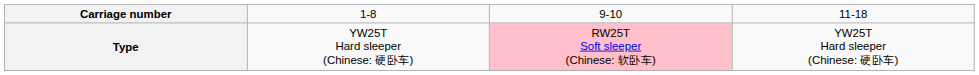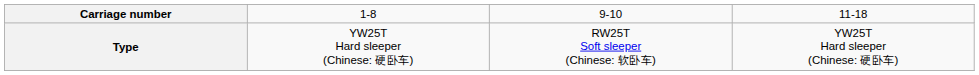(611, 46) pink background -> (611, 46) no background
